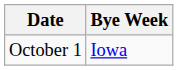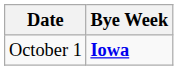(109, 50) normal -> (110, 50) bold
